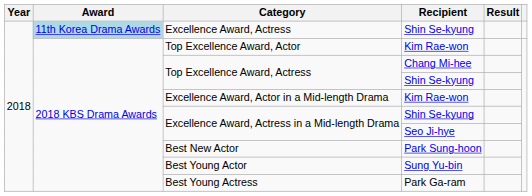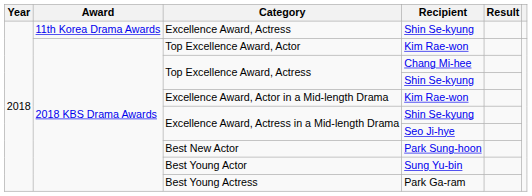(98, 30) lightblue background -> (98, 30) no background
